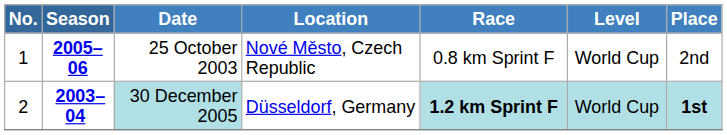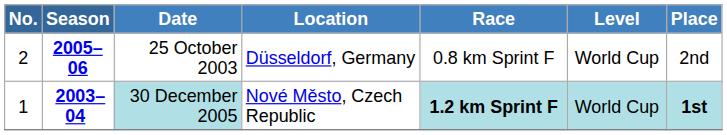(23, 57) 1 -> (23, 57) 2
(324, 57) Nové Město, Czech Republic -> (330, 57) Düsseldorf, Germany
(23, 106) 2 -> (23, 106) 1
(330, 106) Düsseldorf, Germany -> (324, 106) Nové Město, Czech Republic
